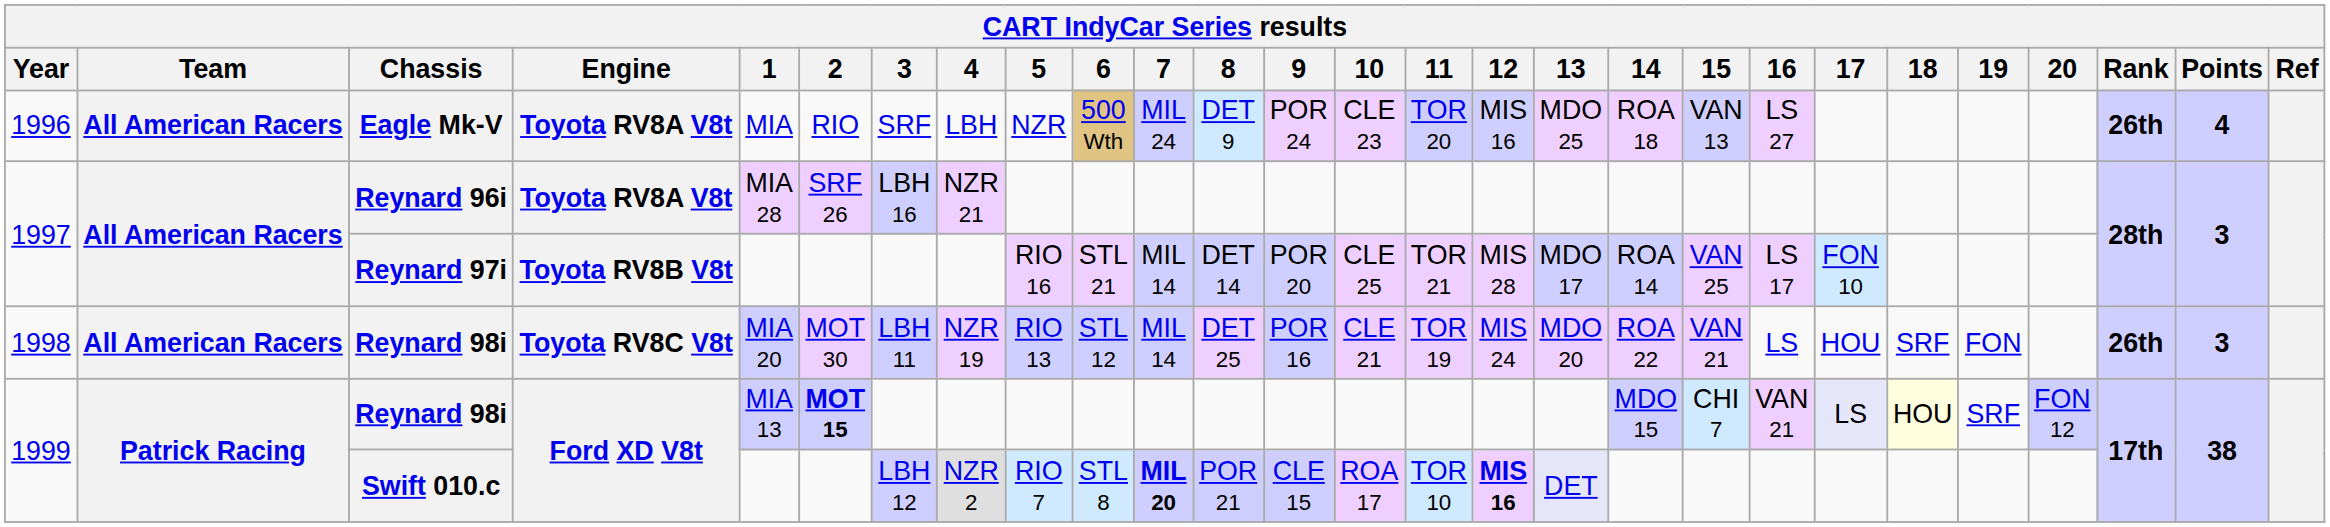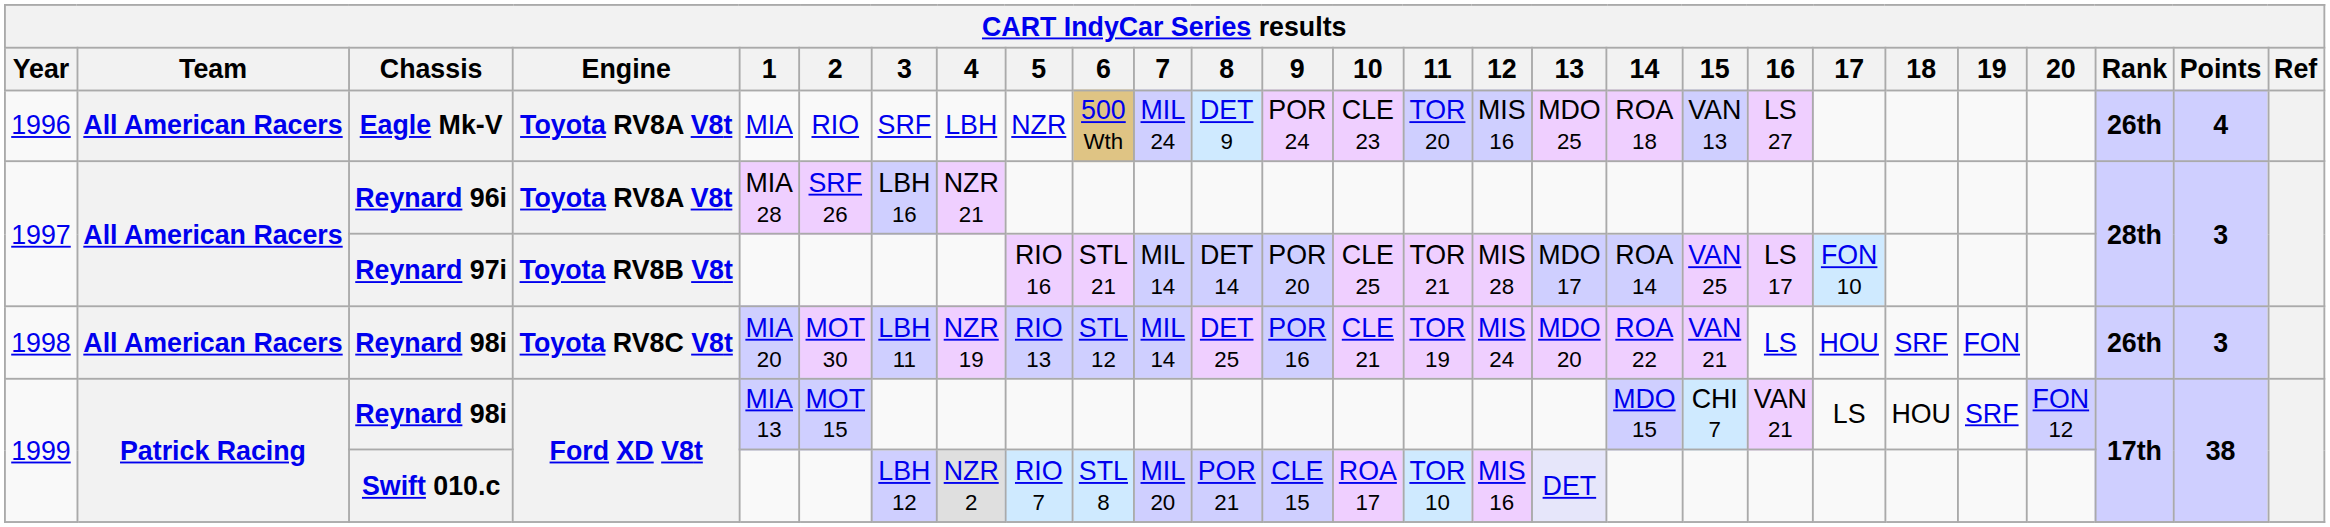(835, 414) bold -> (835, 414) normal
(1851, 414) lavender background -> (1849, 414) no background
(1923, 414) lightyellow background -> (1921, 414) no background
(1164, 486) bold -> (1163, 486) normal
(1503, 486) bold -> (1502, 486) normal
